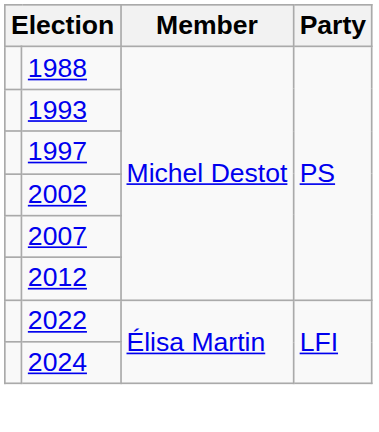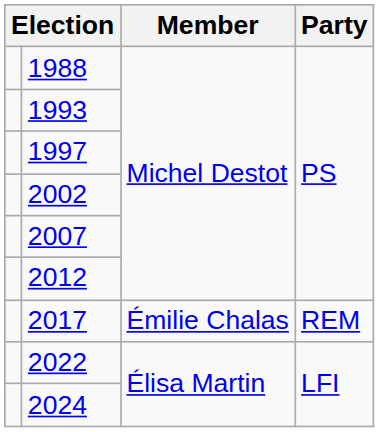+ row: (57, 320)
